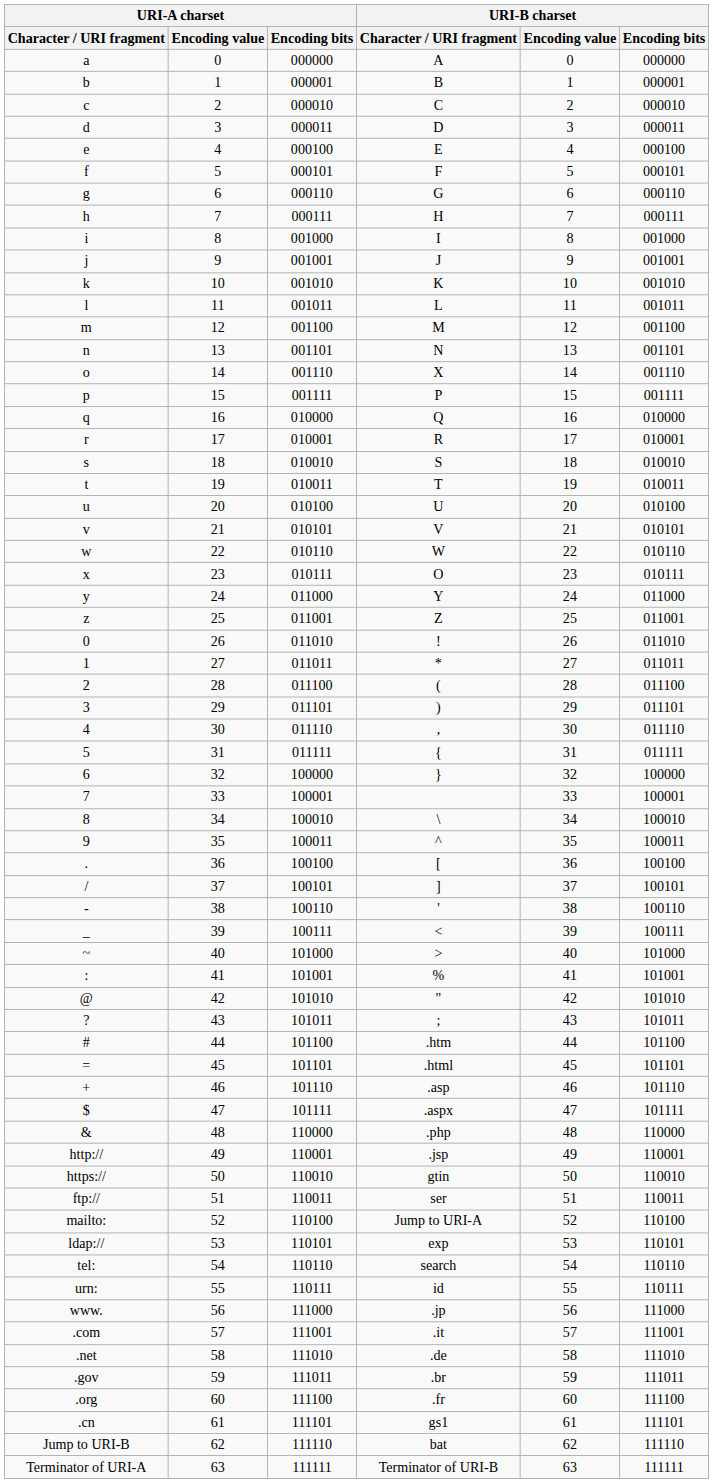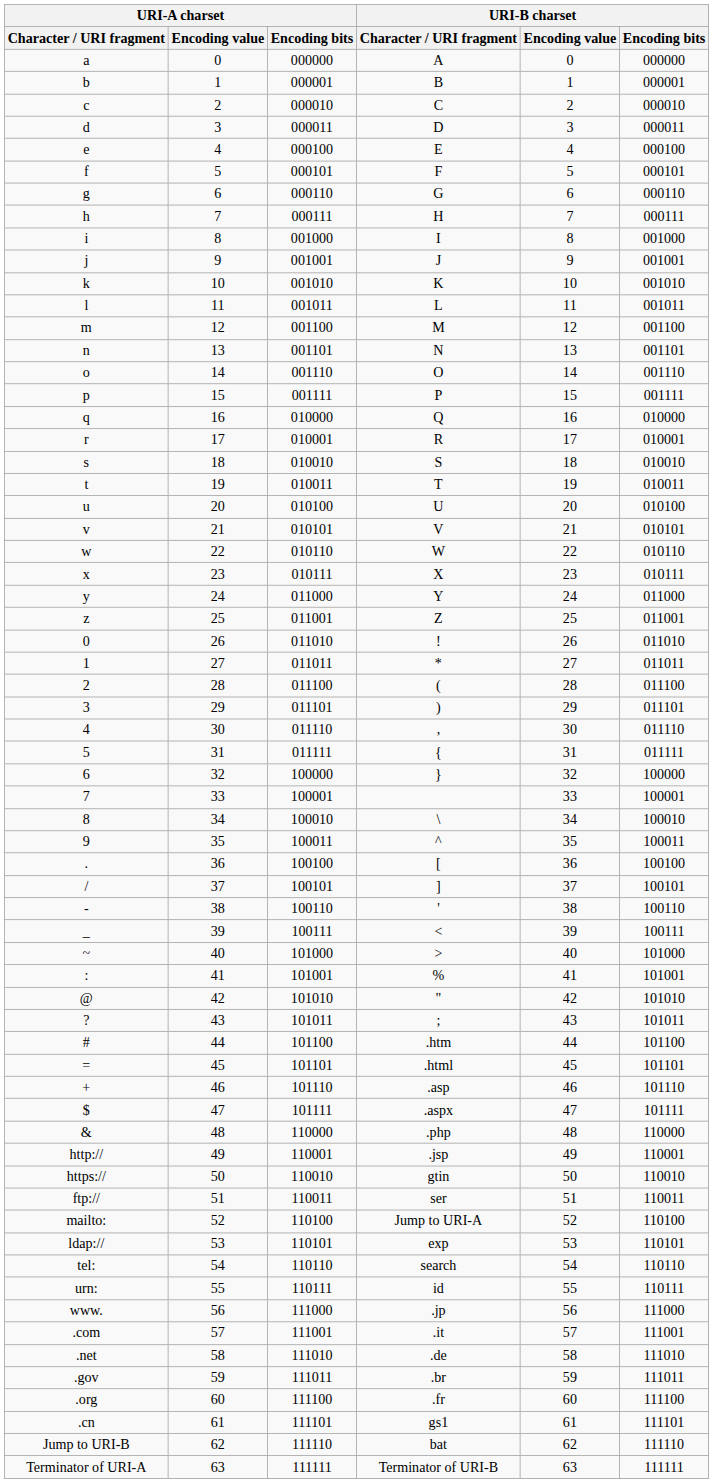(438, 372) X -> (438, 372) O
(438, 573) O -> (438, 573) X
